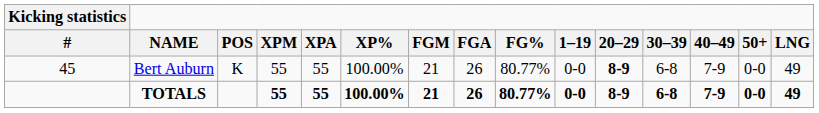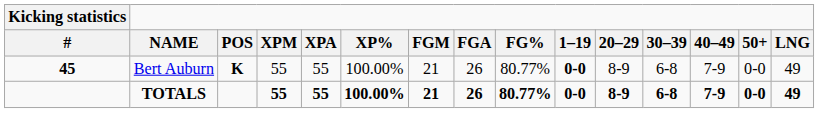(67, 68) normal -> (67, 68) bold
(237, 68) normal -> (237, 68) bold
(575, 68) normal -> (575, 68) bold
(619, 68) bold -> (619, 68) normal
